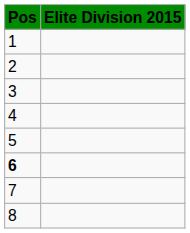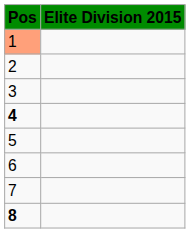(12, 42) no background -> (12, 42) lightsalmon background
(12, 116) normal -> (12, 116) bold
(12, 166) bold -> (12, 166) normal
(12, 215) normal -> (12, 215) bold
